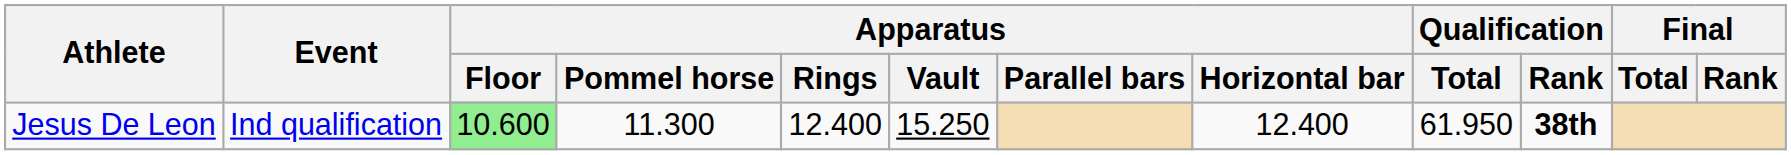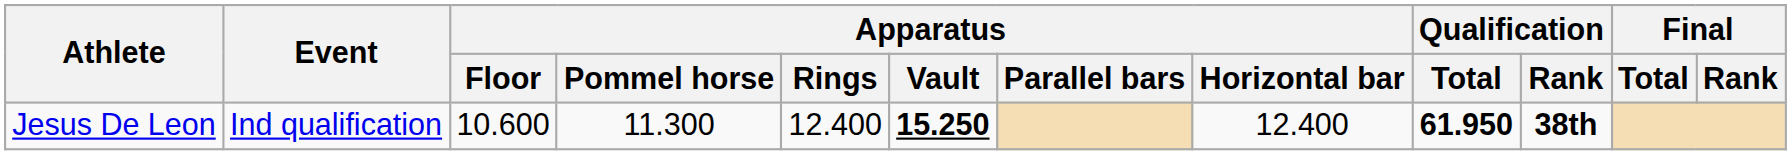(503, 126) lightgreen background -> (503, 126) no background
(943, 126) normal -> (943, 126) bold
(1466, 126) normal -> (1466, 126) bold
